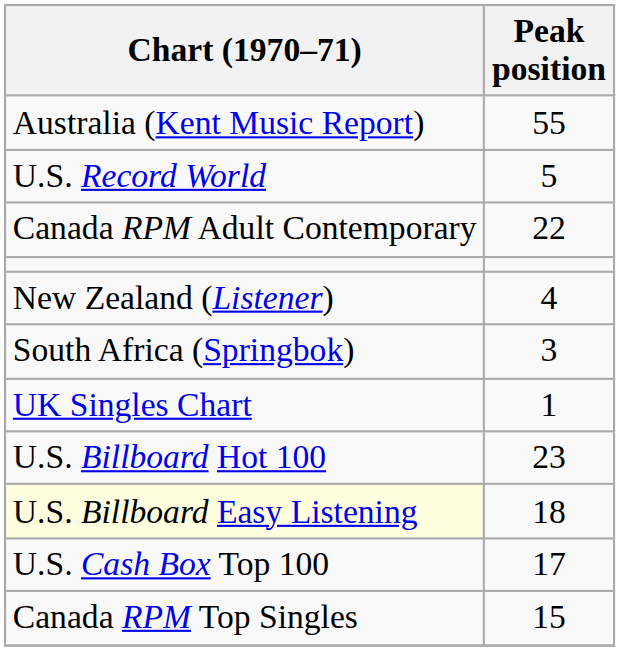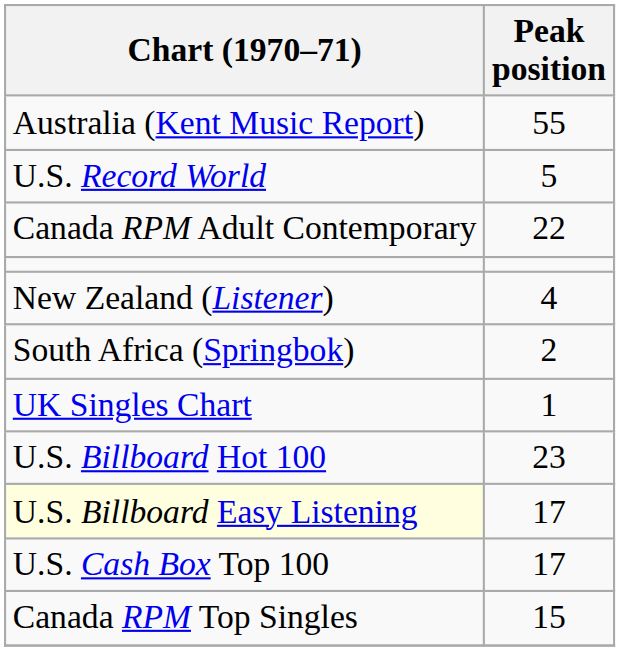(549, 350) 3 -> (549, 350) 2
(549, 510) 18 -> (549, 510) 17
